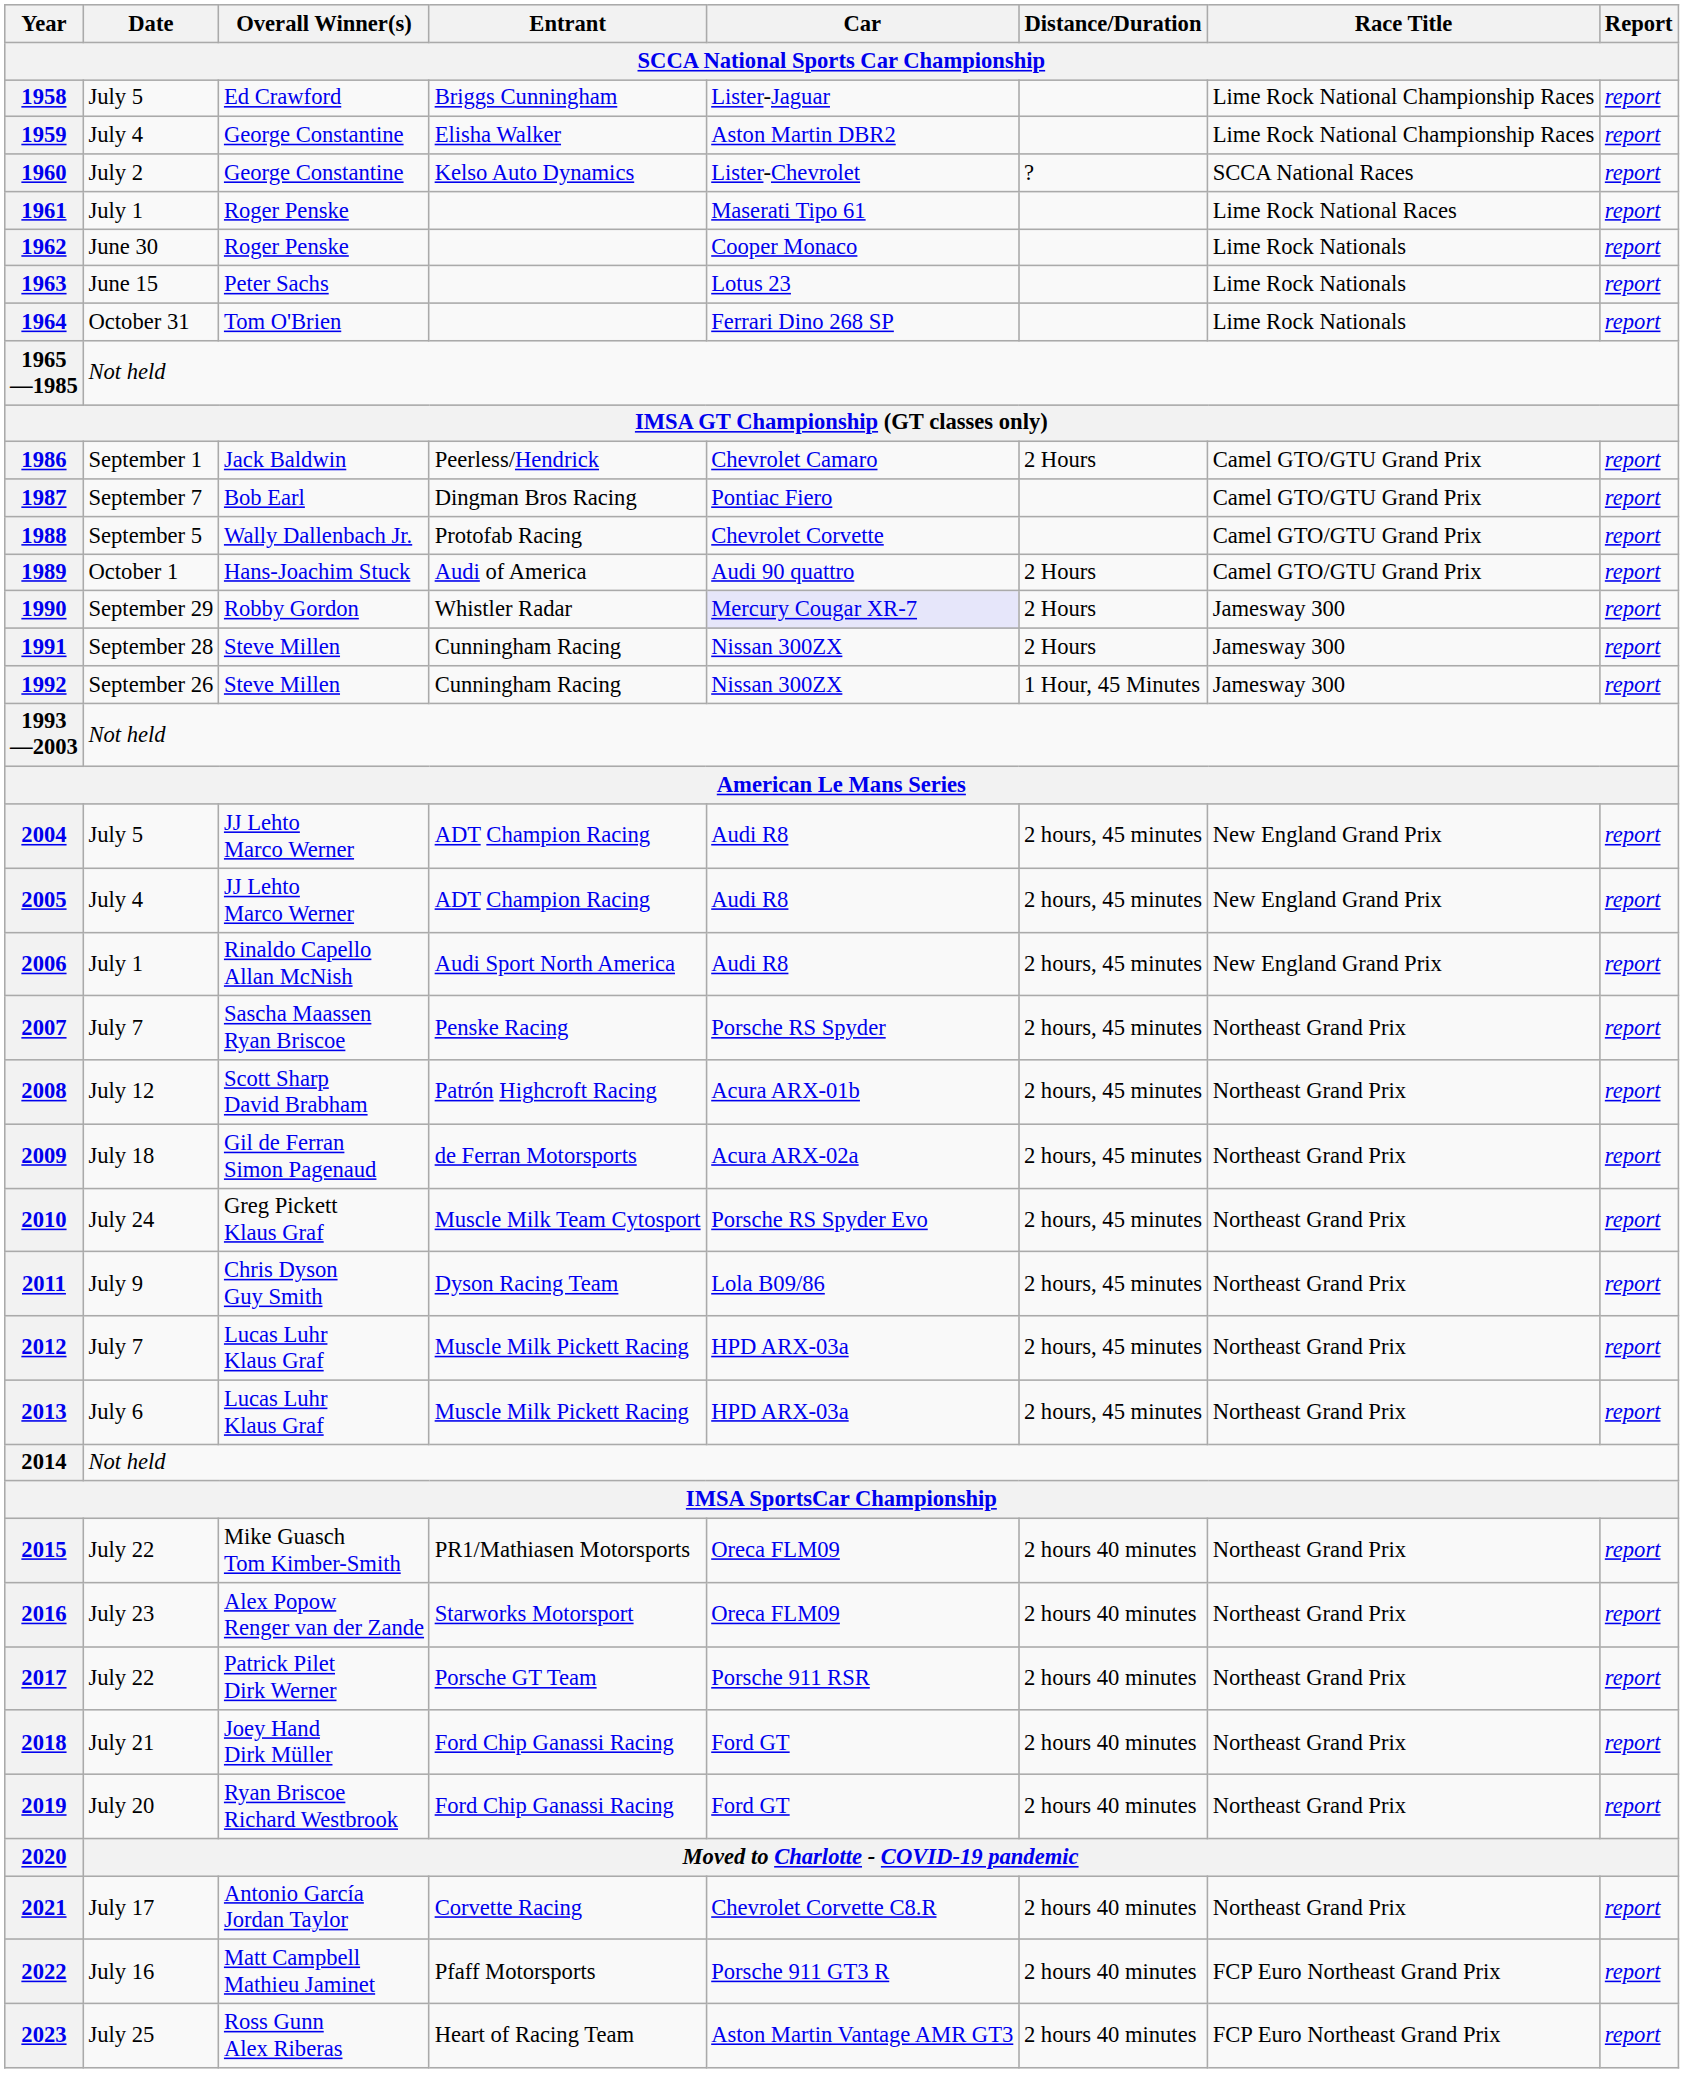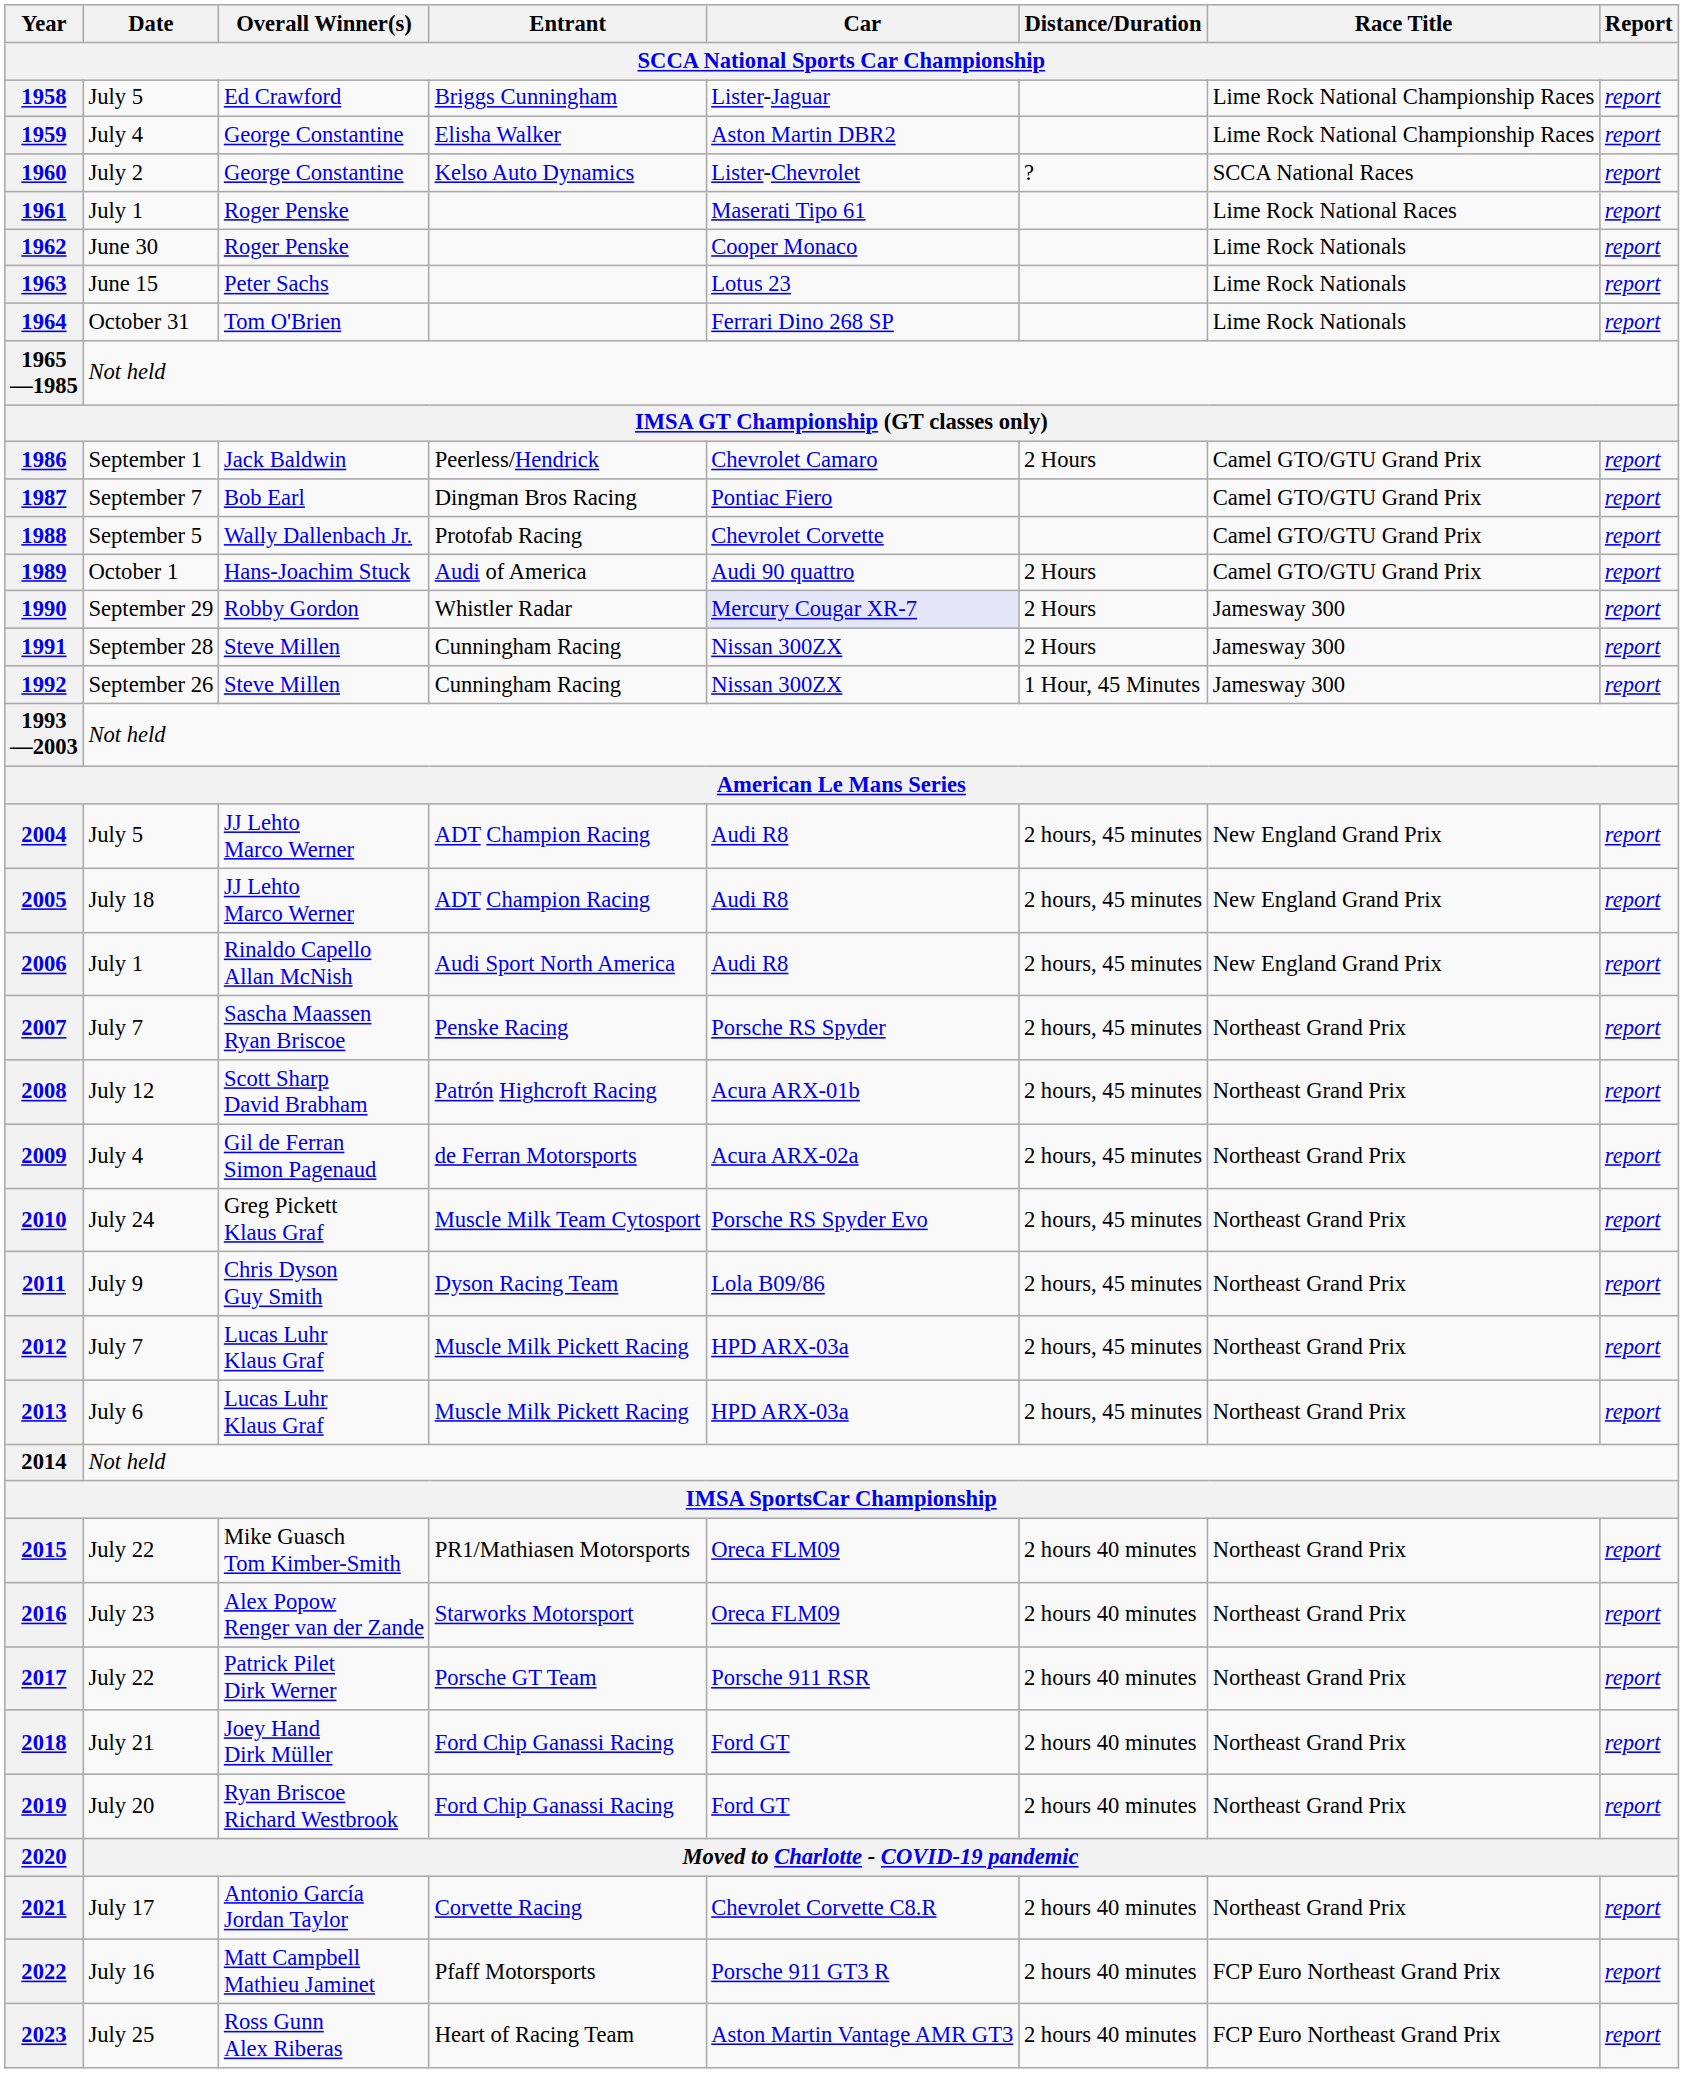(116, 899) July 4 -> (121, 899) July 18
(121, 1155) July 18 -> (116, 1155) July 4
